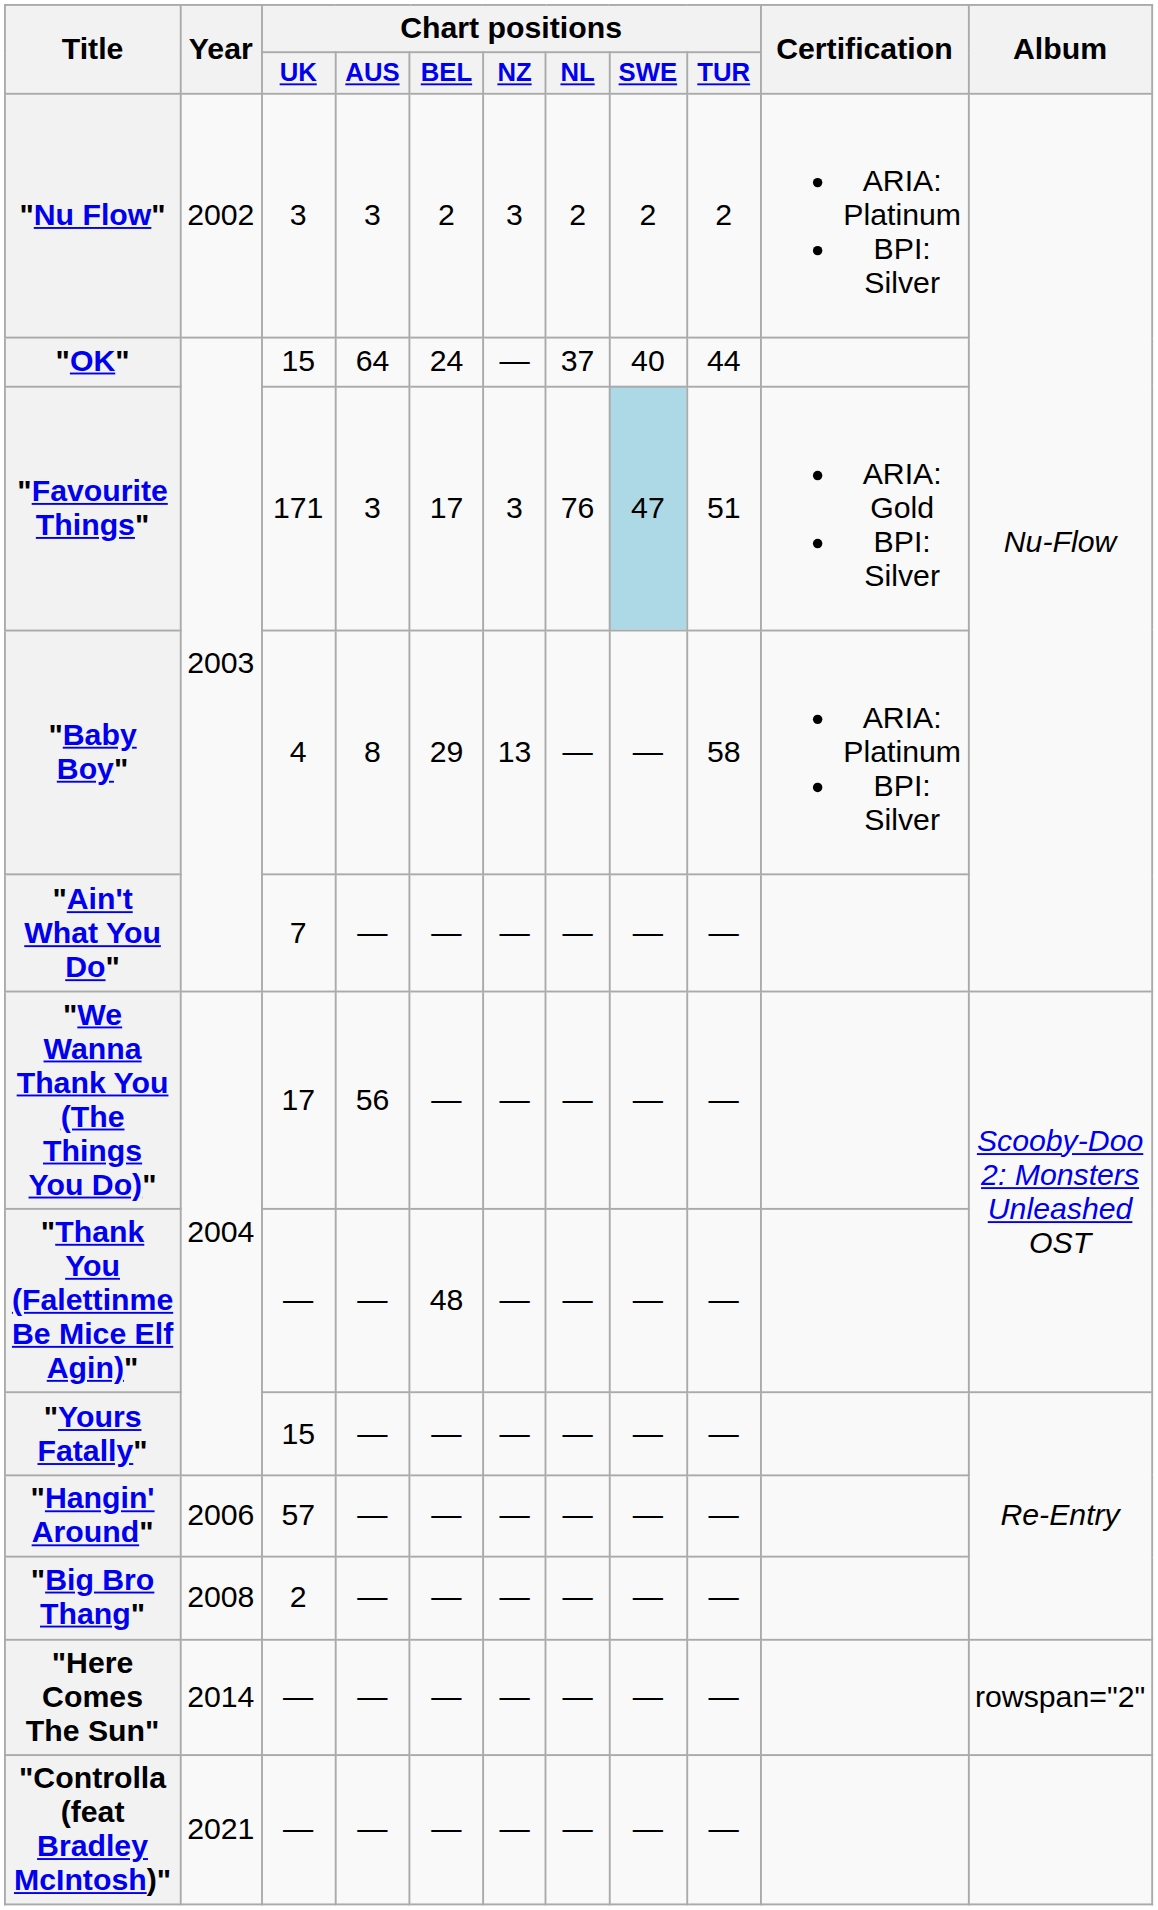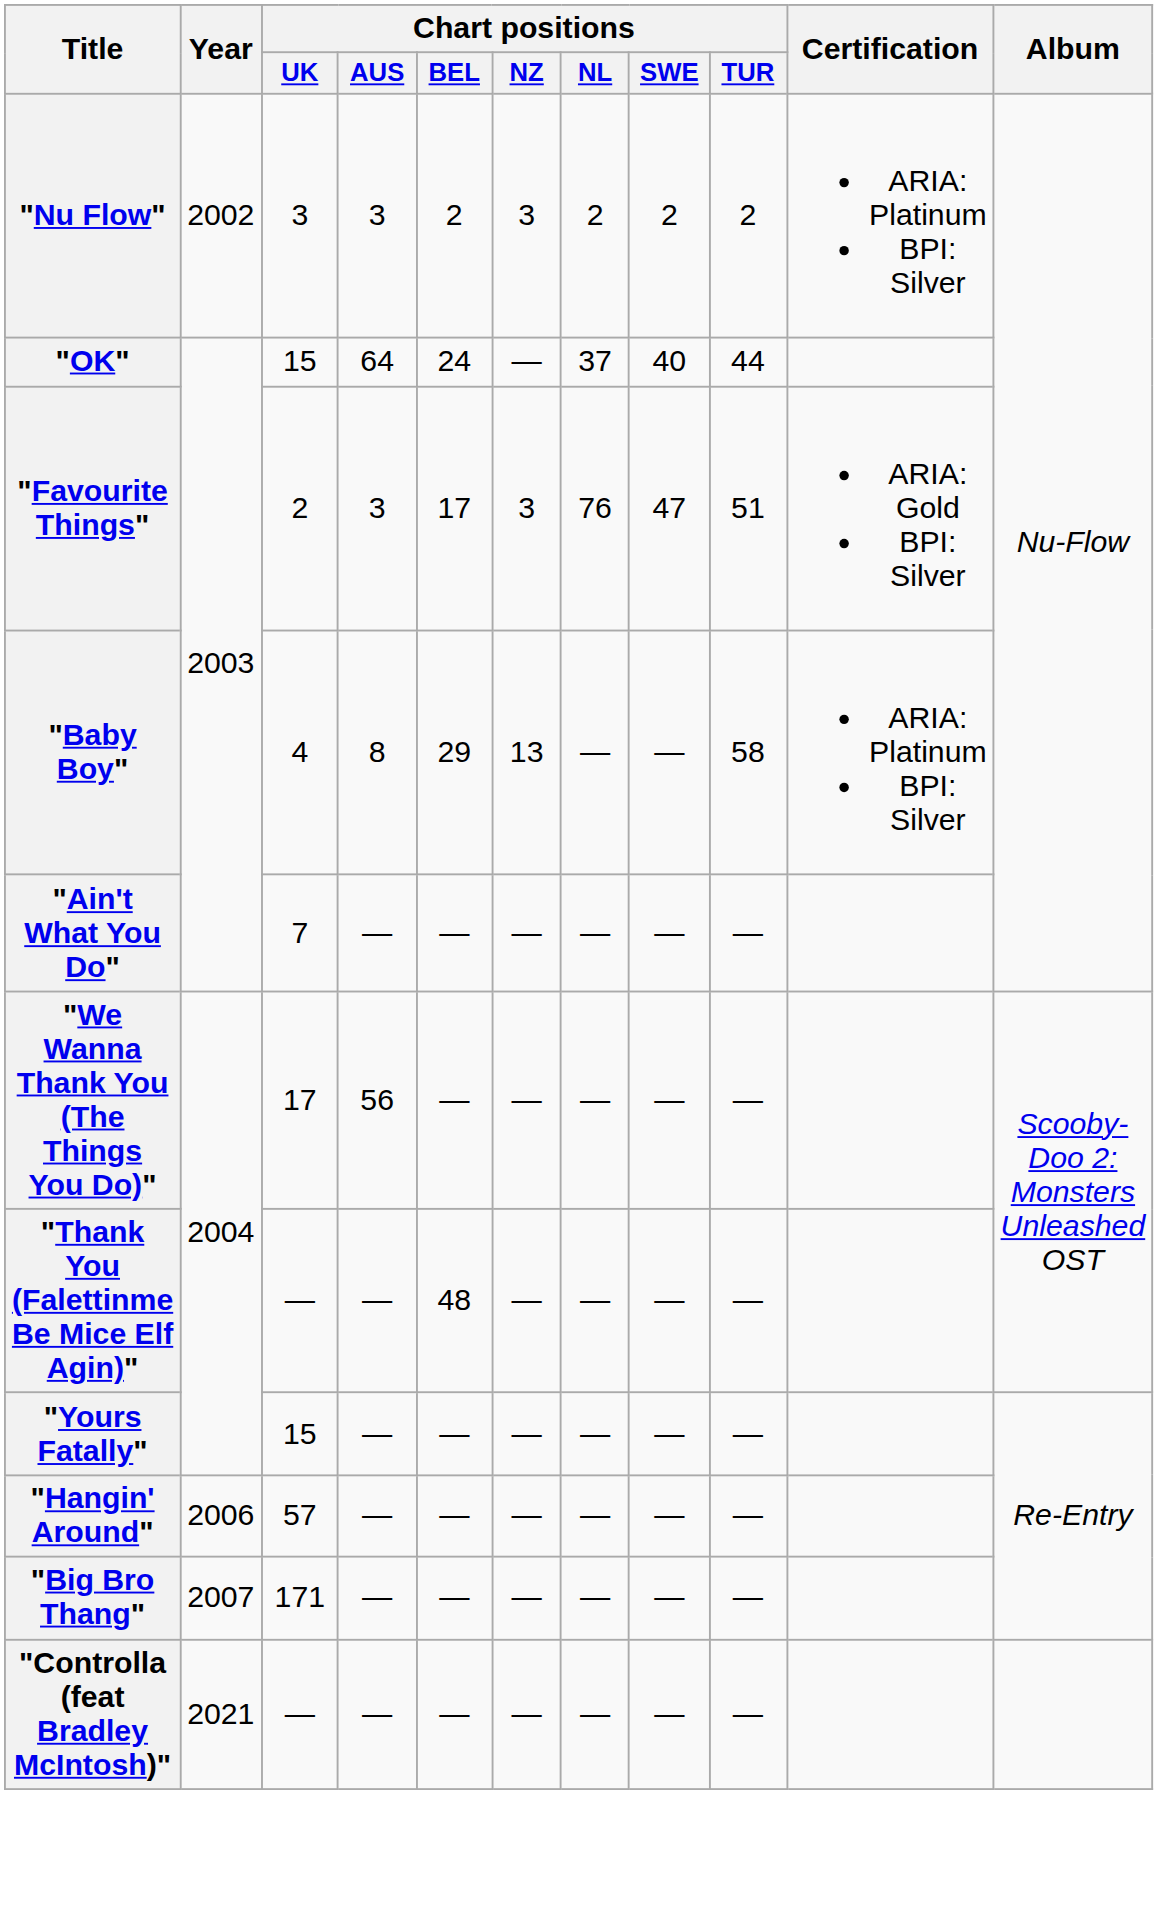(298, 507) 171 -> (300, 507) 2
(648, 507) lightblue background -> (669, 507) no background
(221, 1597) 2008 -> (221, 1597) 2007
(298, 1597) 2 -> (300, 1597) 171
- row: (93, 1696)
